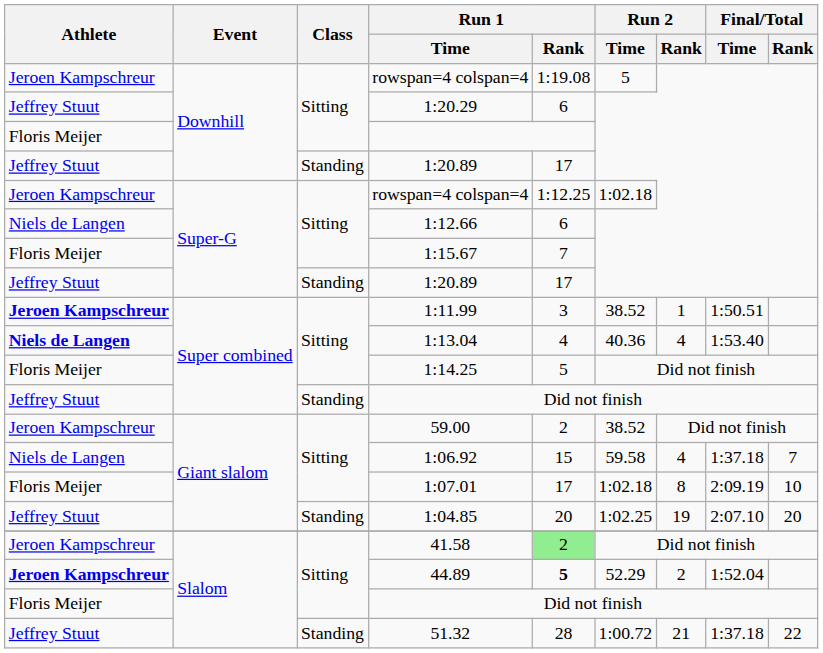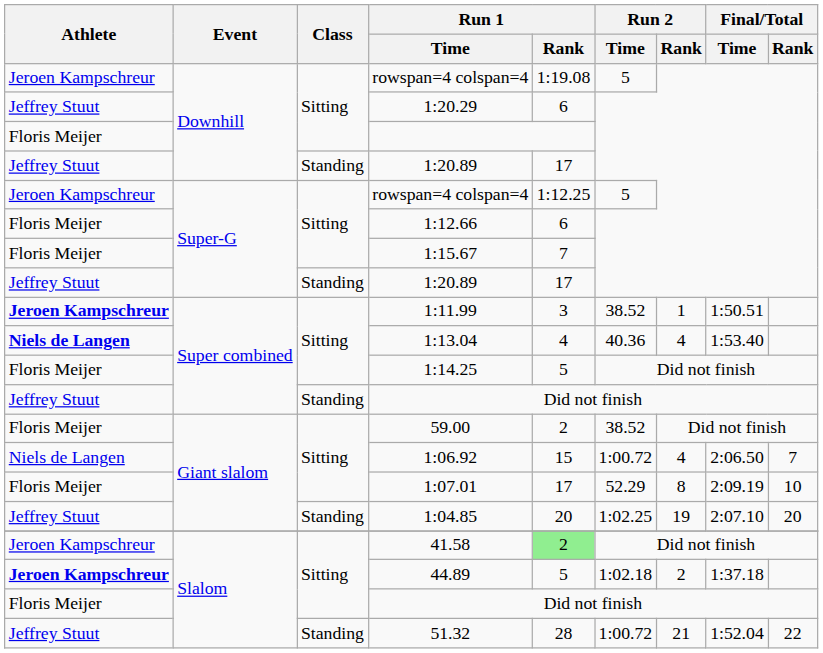(625, 194) 1:02.18 -> (625, 194) 5
(67, 223) Niels de Langen -> (55, 223) Floris Meijer
(82, 428) Jeroen Kampschreur -> (55, 428) Floris Meijer
(625, 457) 59.58 -> (625, 457) 1:00.72
(737, 457) 1:37.18 -> (737, 457) 2:06.50
(625, 486) 1:02.18 -> (625, 486) 52.29
(563, 574) bold -> (563, 574) normal
(625, 574) 52.29 -> (625, 574) 1:02.18
(737, 574) 1:52.04 -> (737, 574) 1:37.18
(737, 632) 1:37.18 -> (737, 632) 1:52.04
